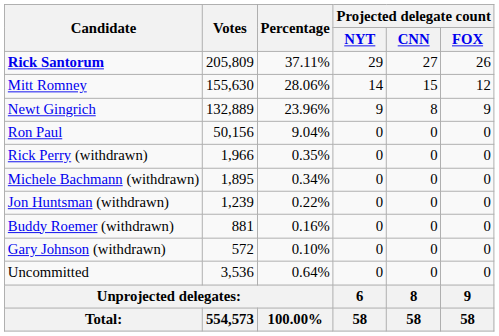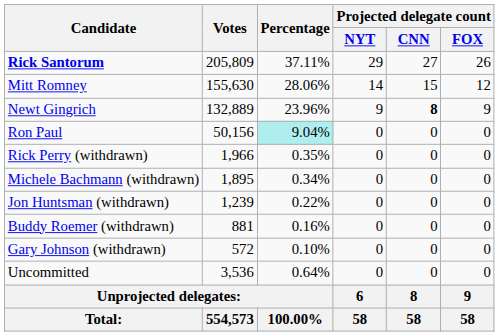(434, 109) normal -> (434, 109) bold
(311, 132) no background -> (311, 132) paleturquoise background
